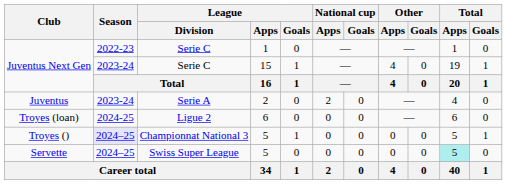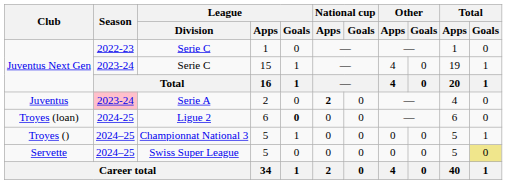(115, 100) no background -> (115, 100) pink background
(328, 100) normal -> (328, 100) bold
(296, 118) normal -> (296, 118) bold
(115, 135) lavender background -> (115, 135) no background
(455, 153) paleturquoise background -> (455, 153) no background
(485, 153) no background -> (485, 153) khaki background
